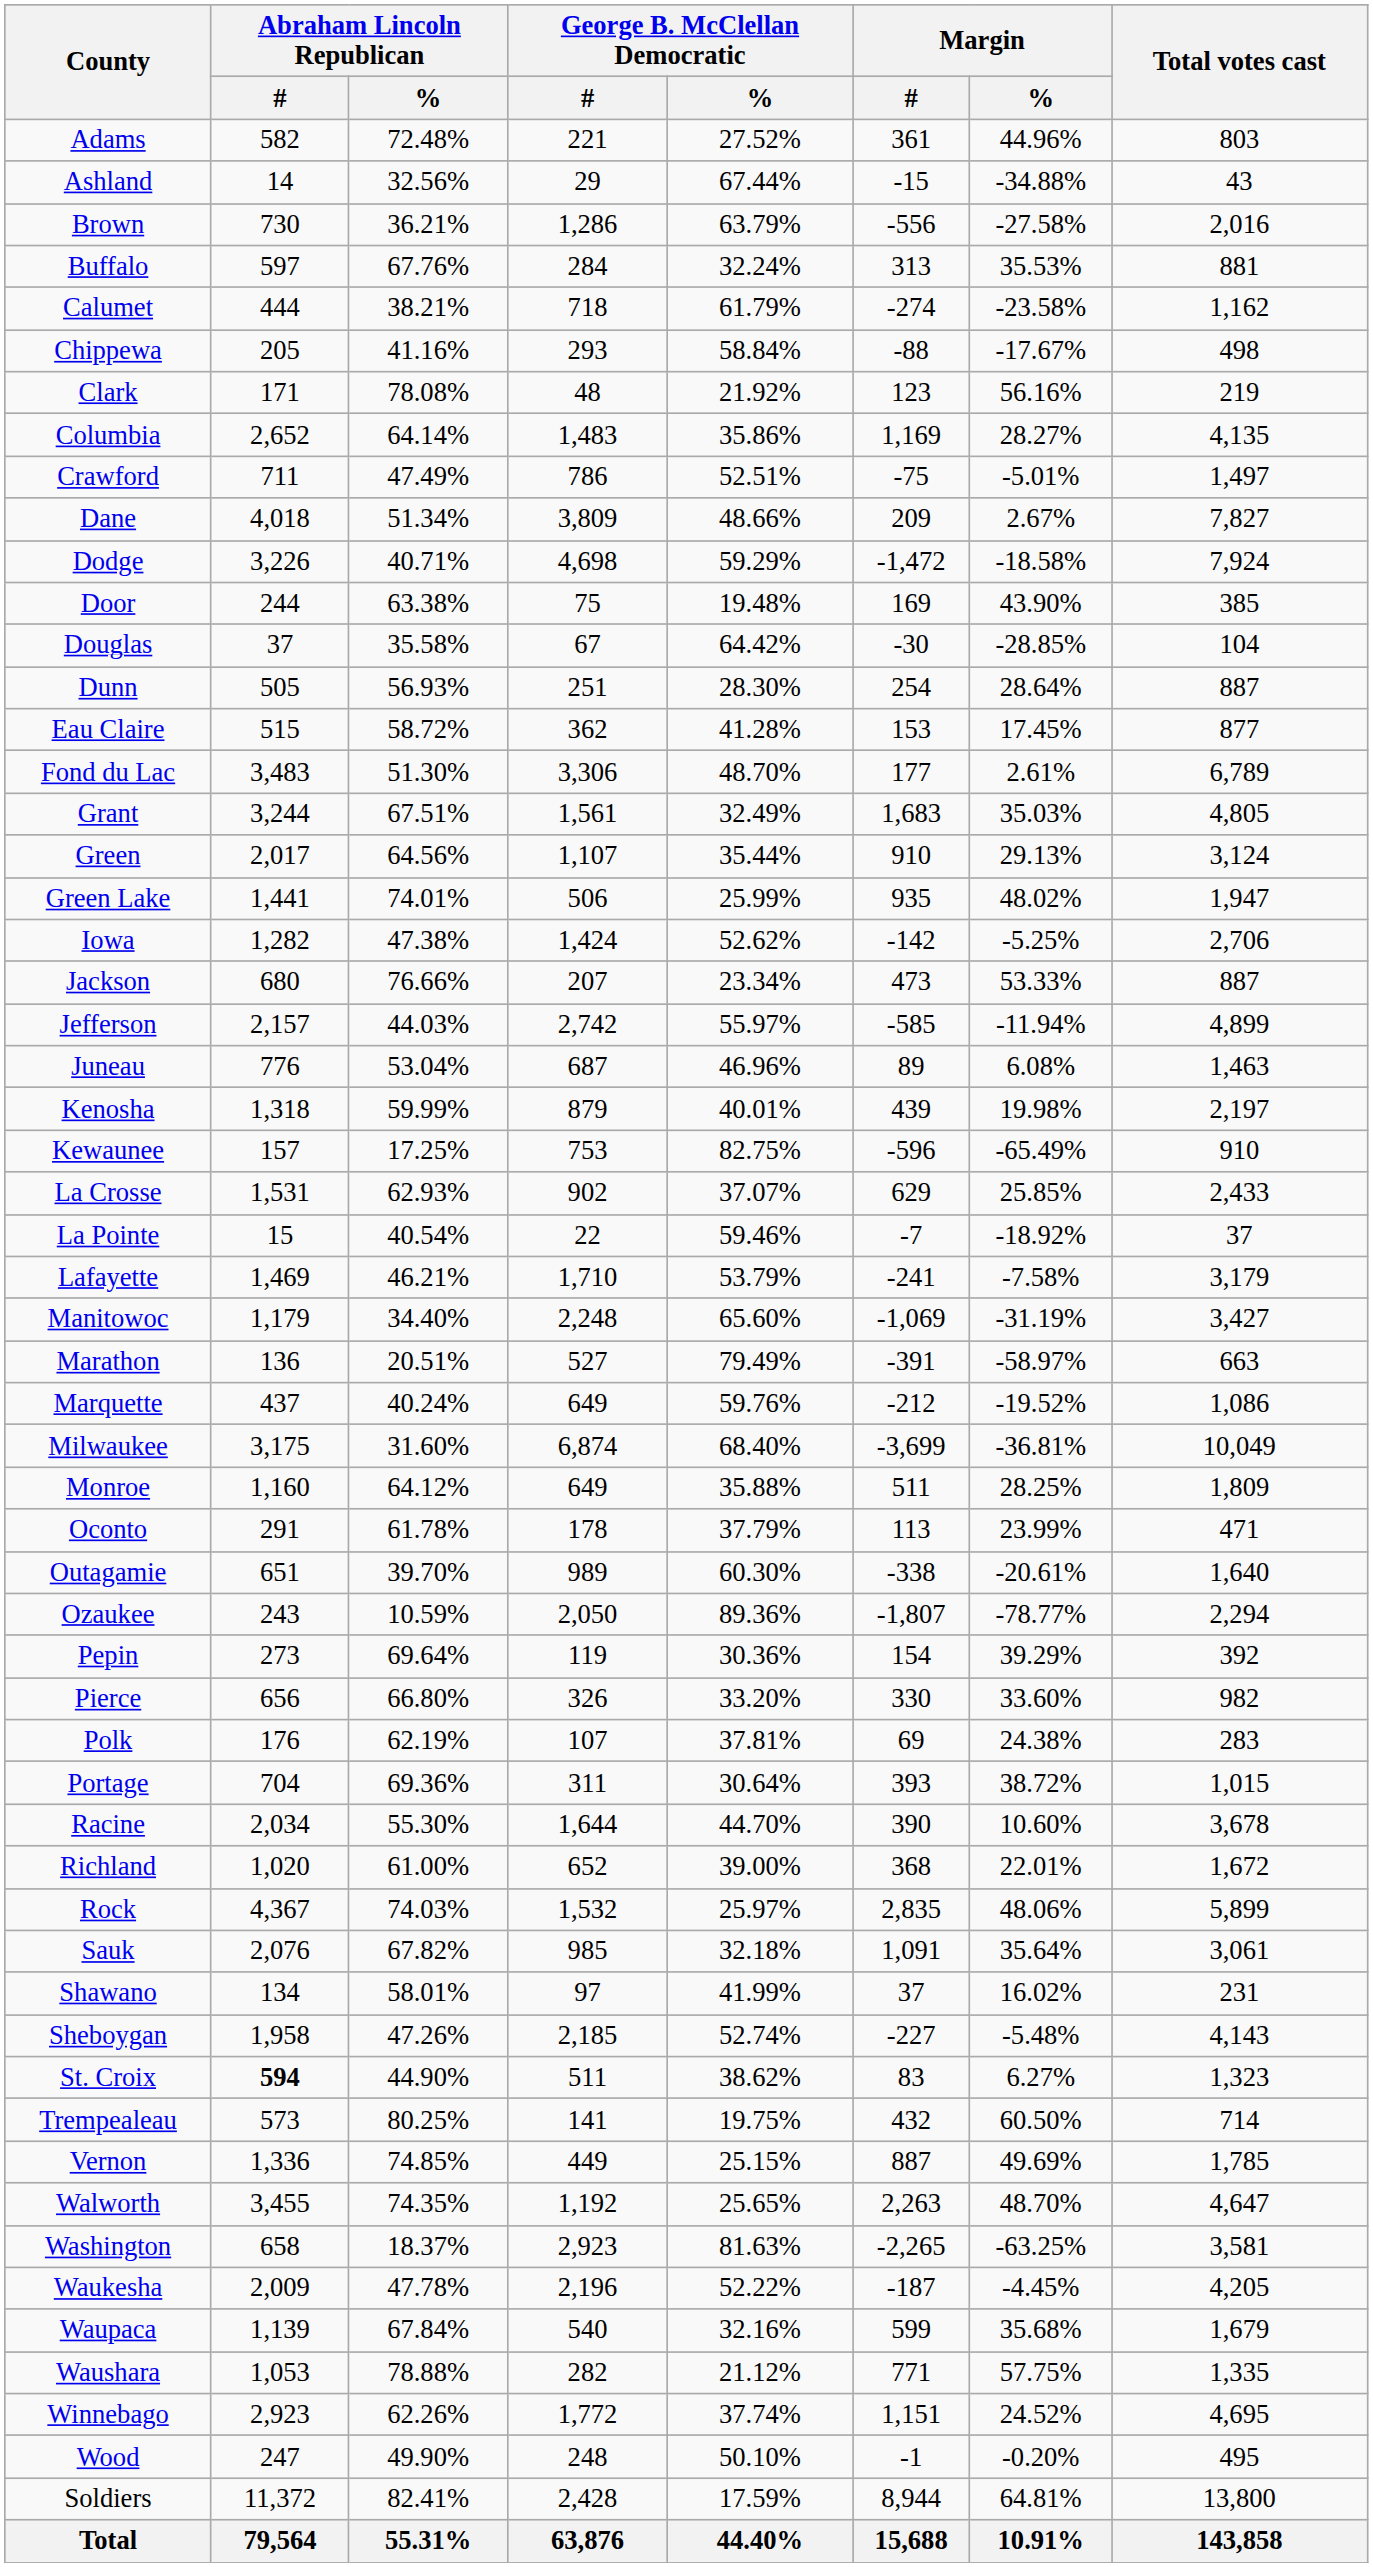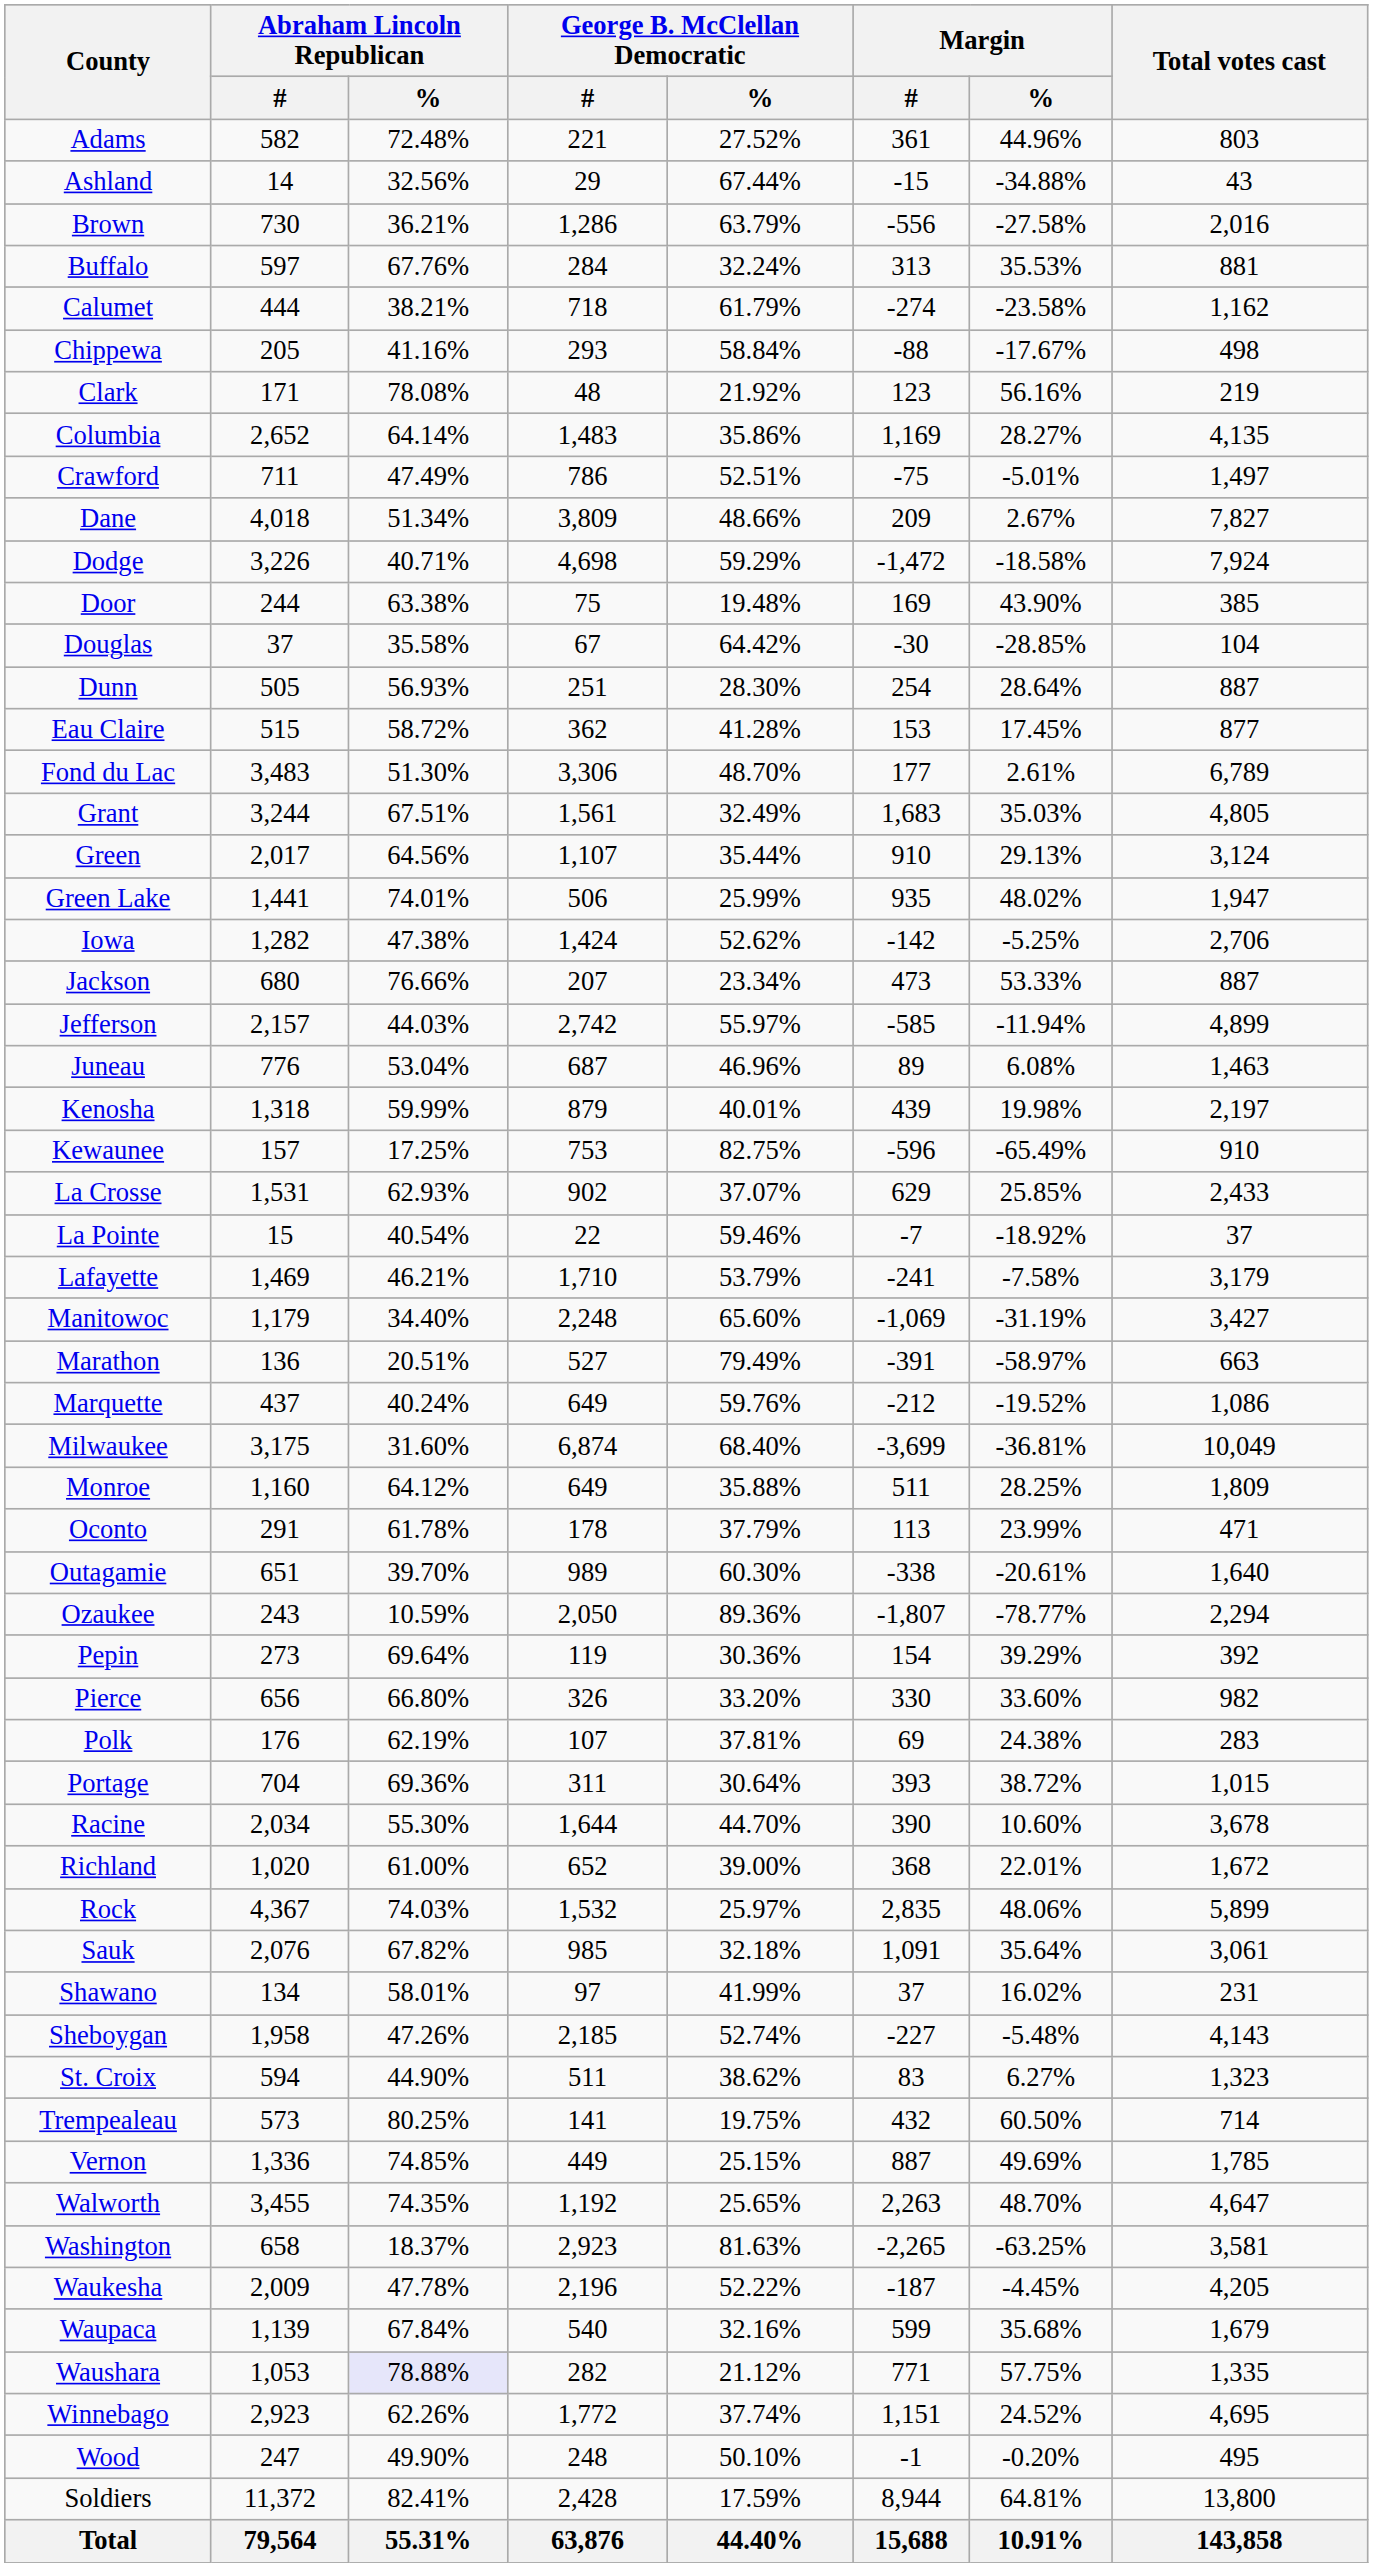(280, 2077) bold -> (280, 2077) normal
(428, 2372) no background -> (428, 2372) lavender background
